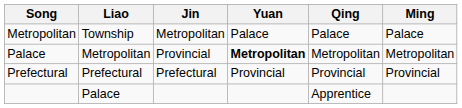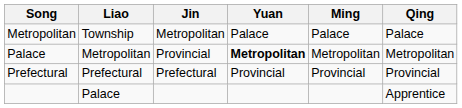columns swapped: (420, 14) <-> (346, 14)
